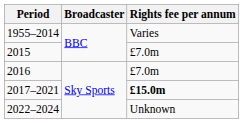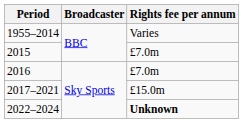(148, 90) bold -> (147, 90) normal
(153, 109) normal -> (154, 109) bold
